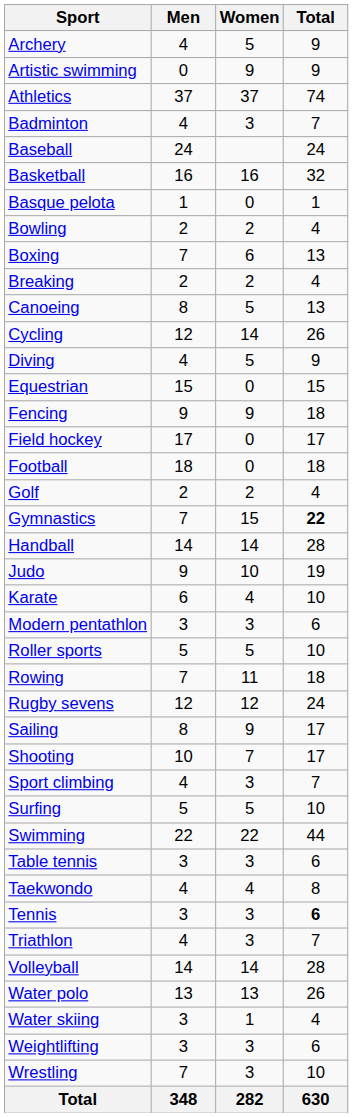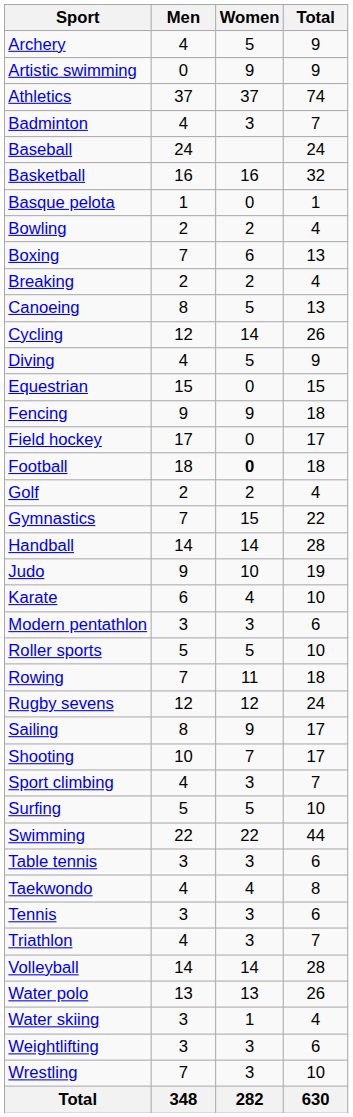(250, 466) normal -> (250, 466) bold
(316, 519) bold -> (316, 519) normal
(316, 914) bold -> (316, 914) normal
